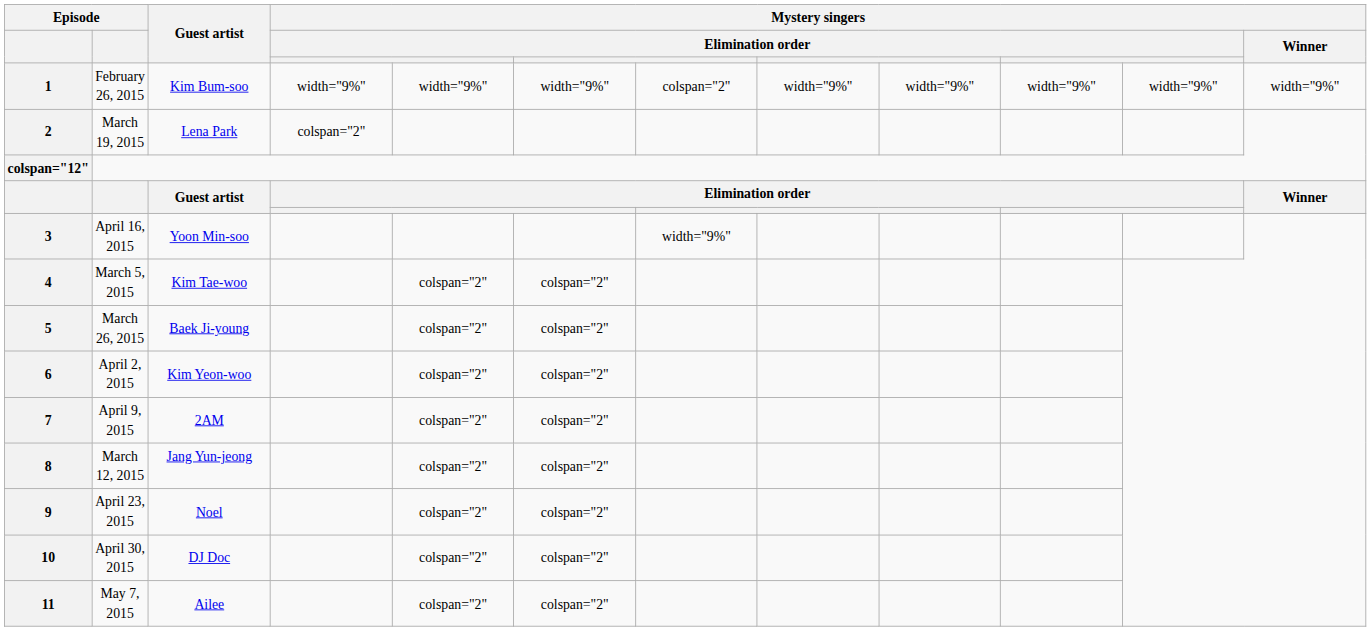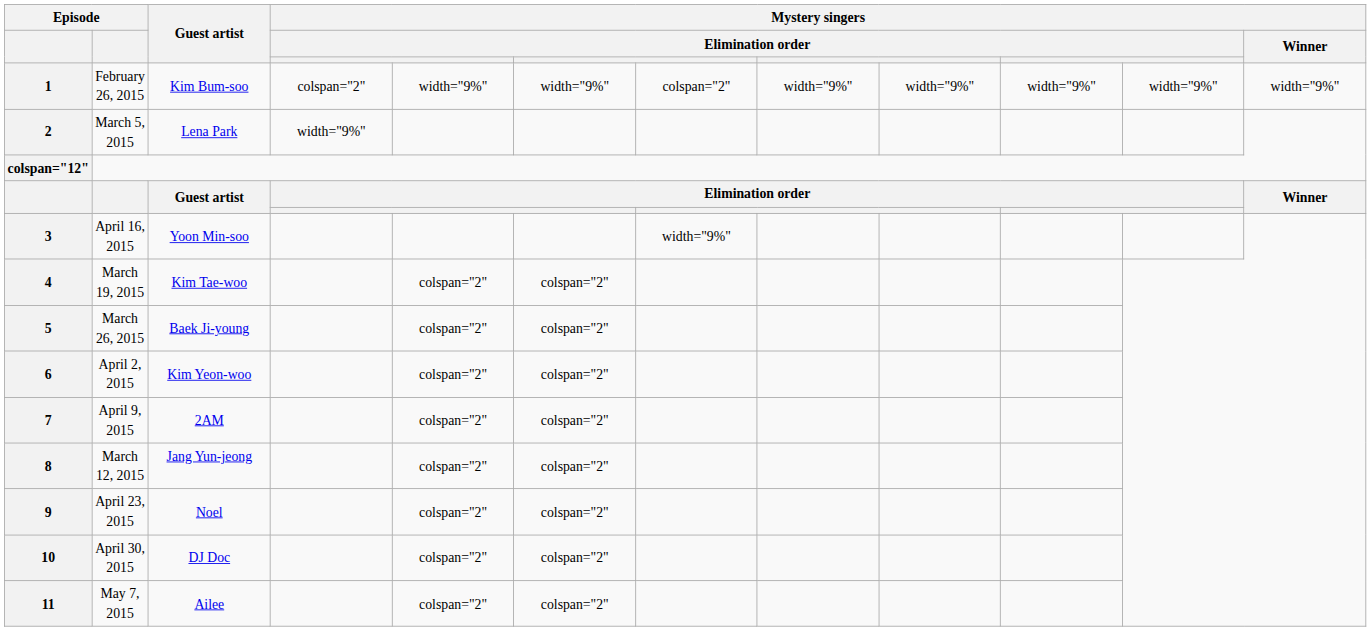(331, 86) width="9%" -> (331, 86) colspan="2"
(120, 132) March 19, 2015 -> (120, 132) March 5, 2015
(331, 132) colspan="2" -> (331, 132) width="9%"
(120, 282) March 5, 2015 -> (120, 282) March 19, 2015
